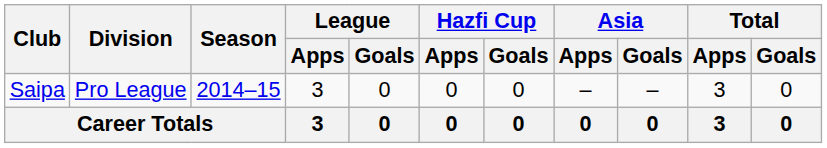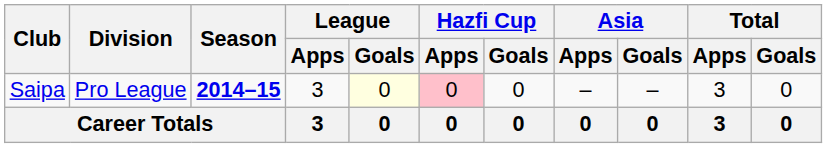(239, 90) normal -> (239, 90) bold
(385, 90) no background -> (385, 90) lightyellow background
(452, 90) no background -> (452, 90) pink background
